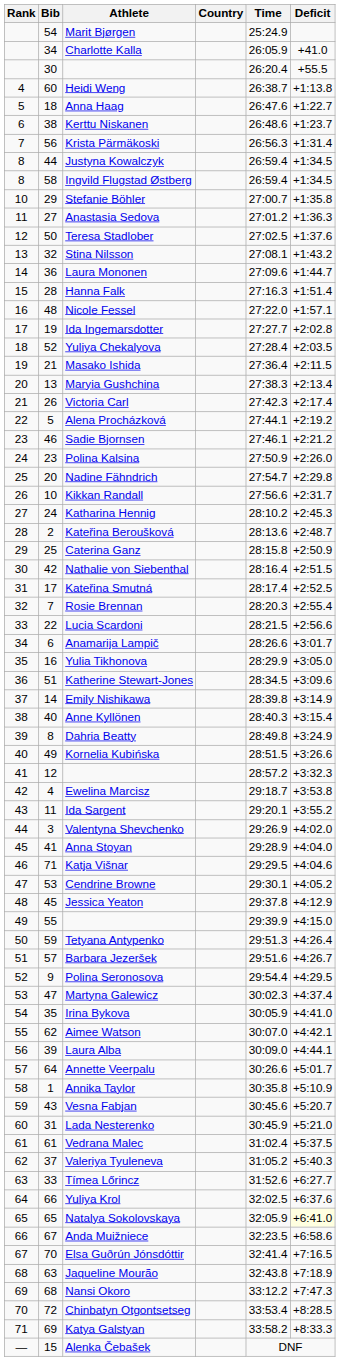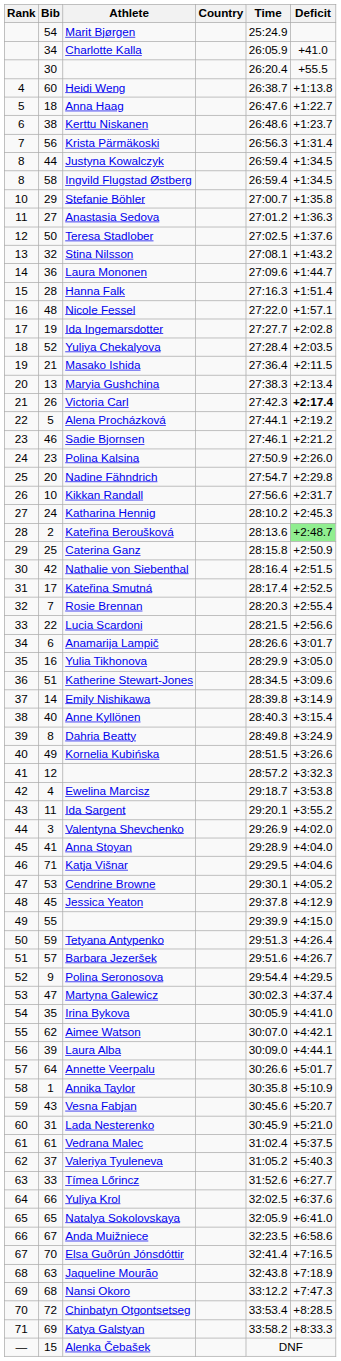(313, 402) normal -> (313, 402) bold
(313, 532) no background -> (313, 532) lightgreen background
(313, 1217) lightyellow background -> (313, 1217) no background
